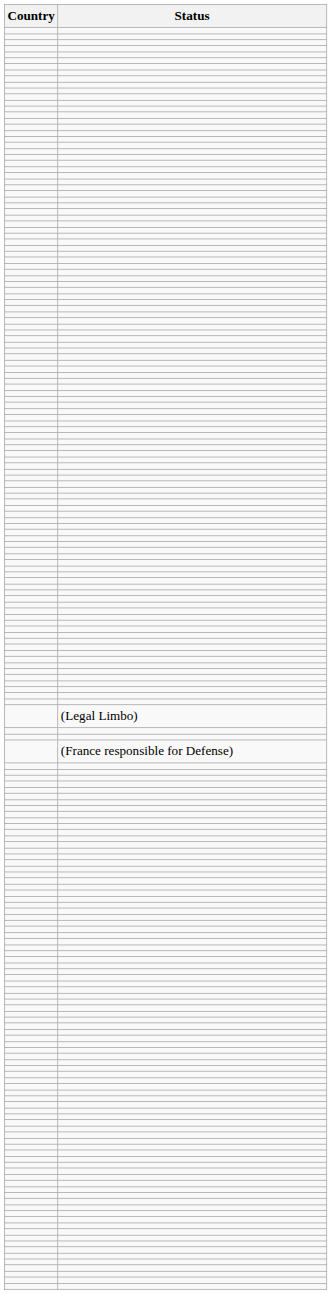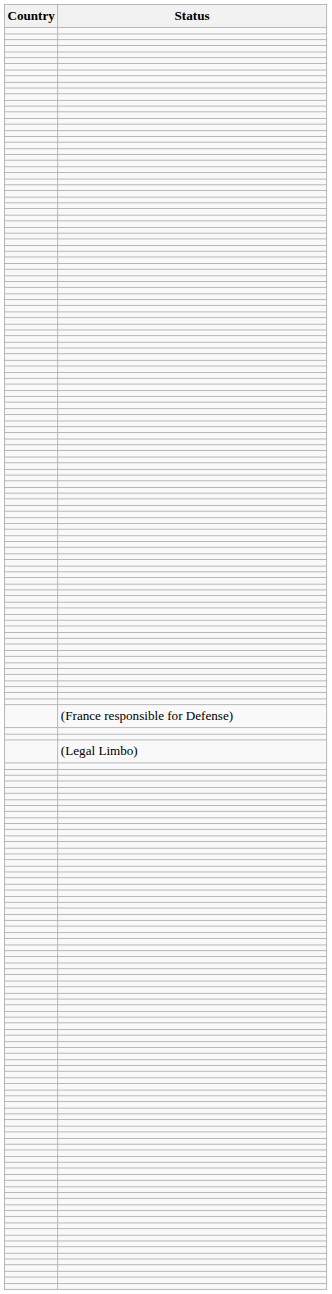(99, 716) (Legal Limbo) -> (147, 716) (France responsible for Defense)
(147, 751) (France responsible for Defense) -> (99, 751) (Legal Limbo)
